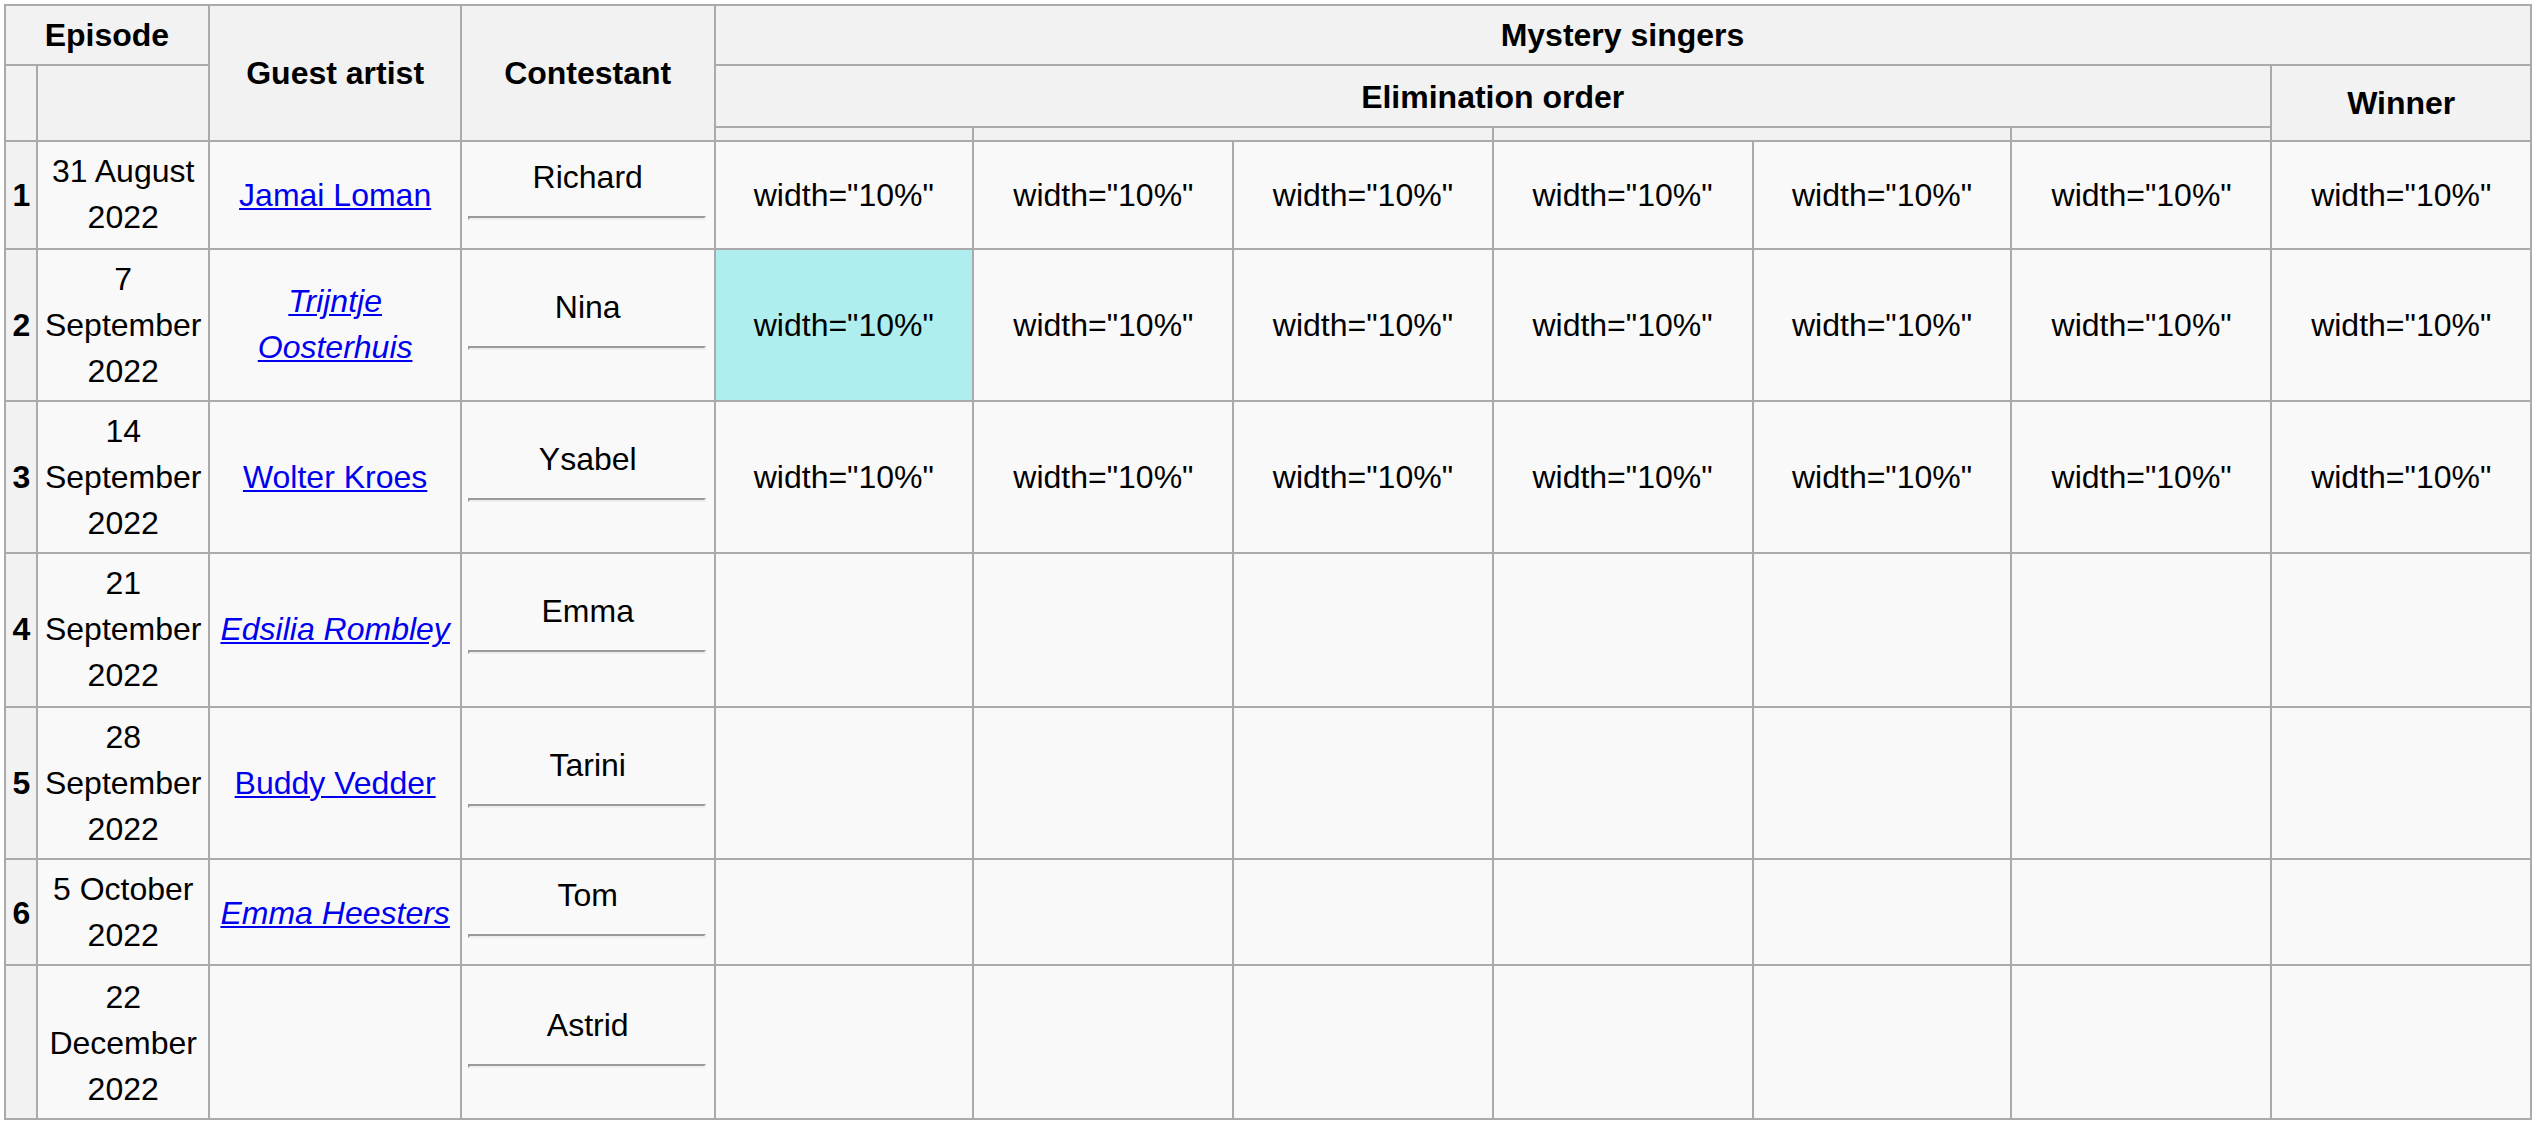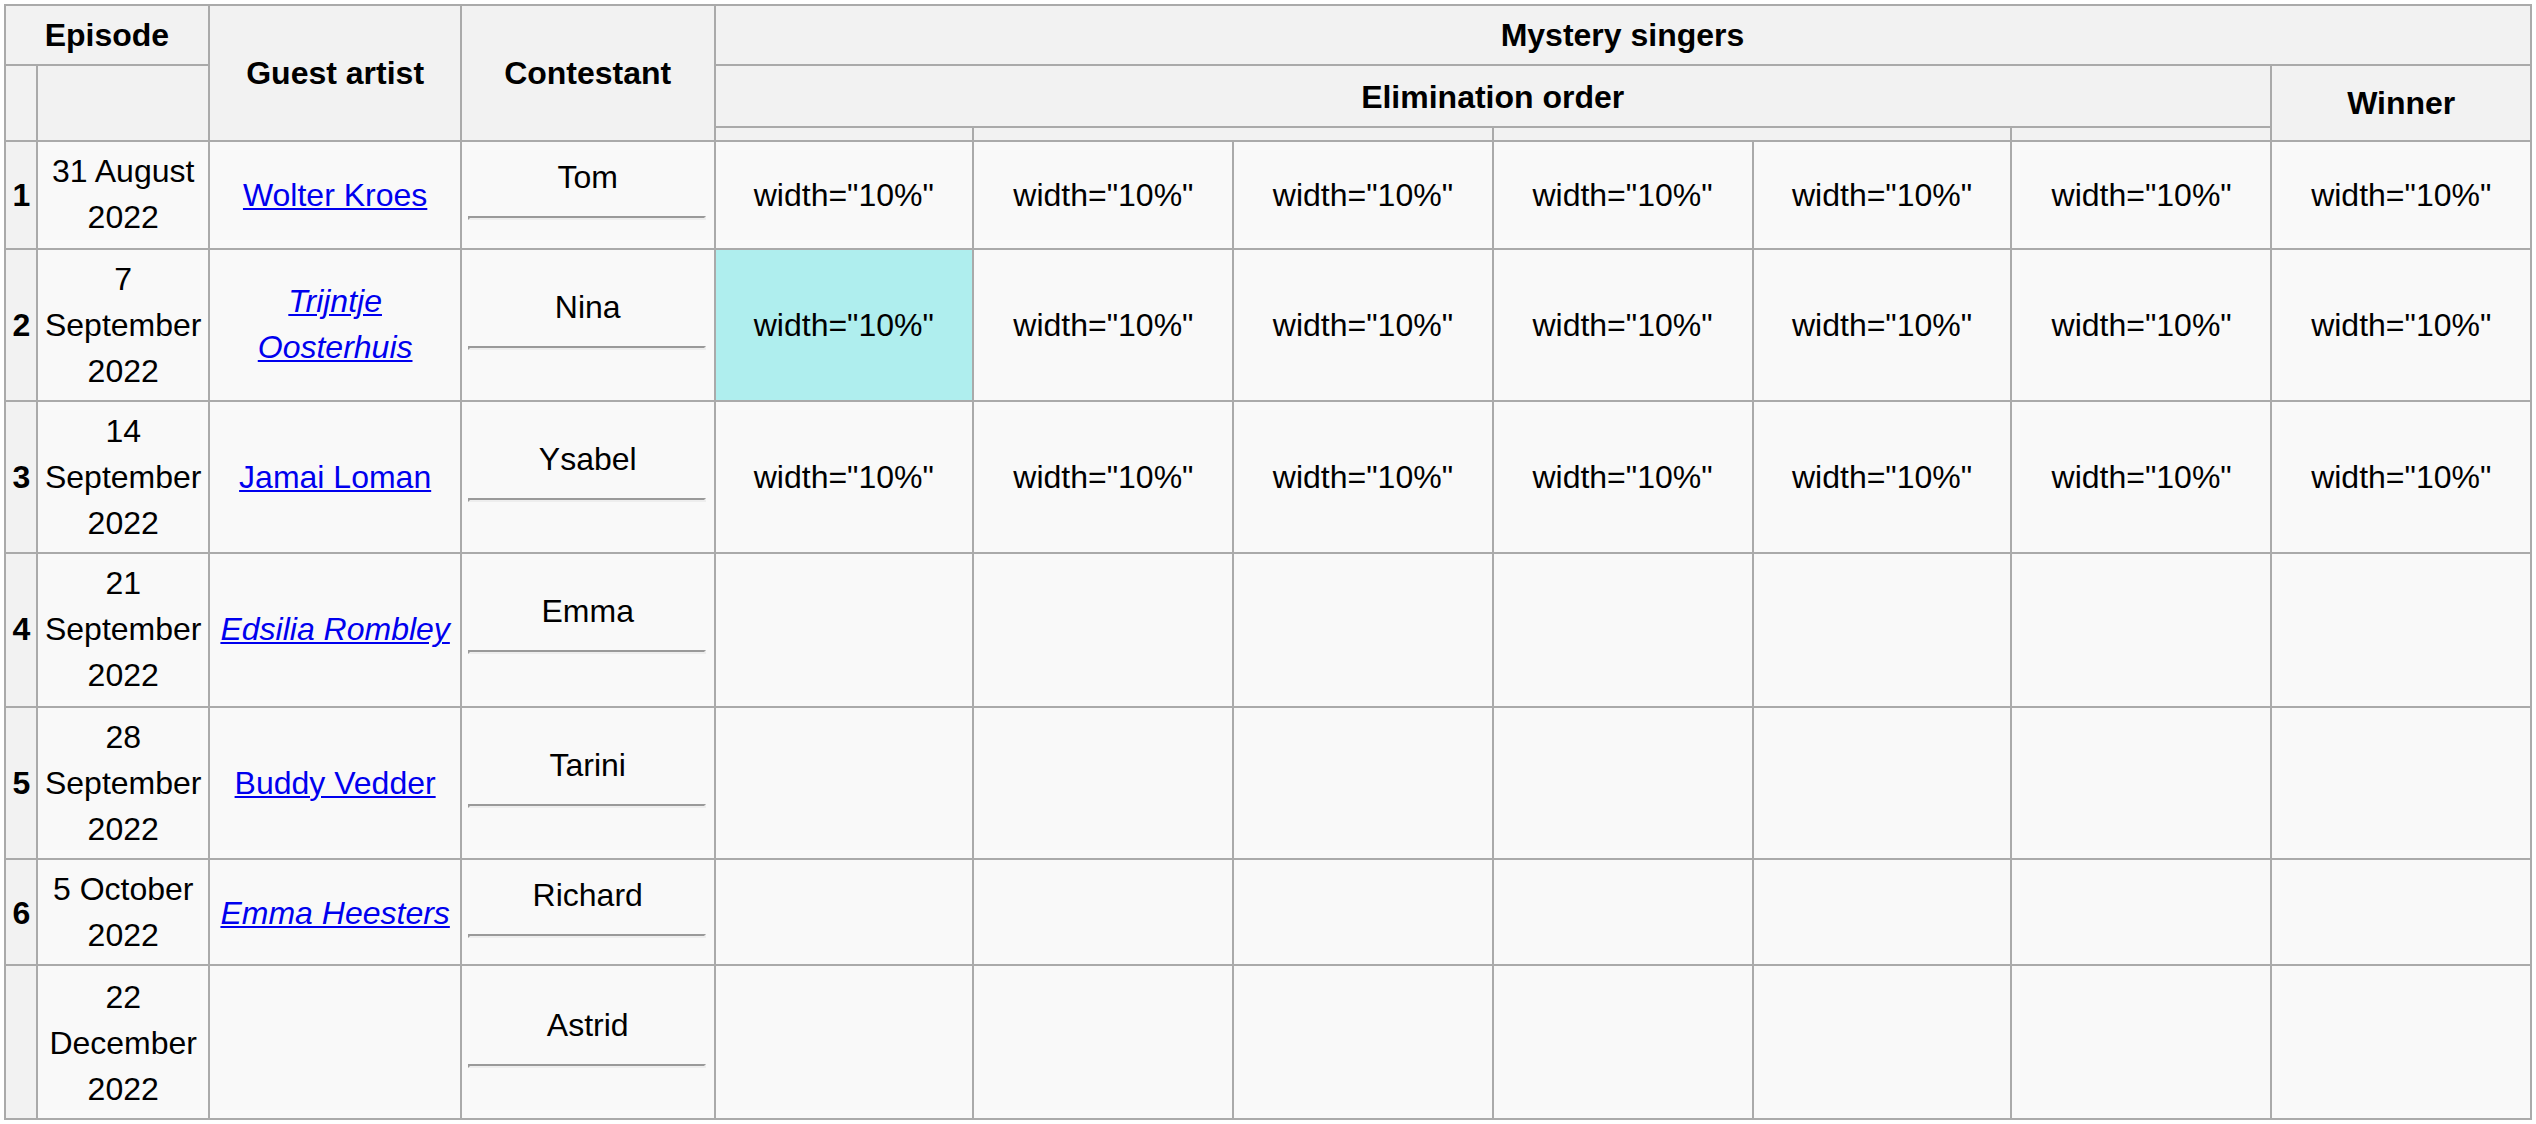(335, 195) Jamai Loman -> (335, 195) Wolter Kroes
(588, 190) Richard -> (588, 190) Tom
(335, 477) Wolter Kroes -> (335, 477) Jamai Loman
(588, 907) Tom -> (588, 907) Richard
